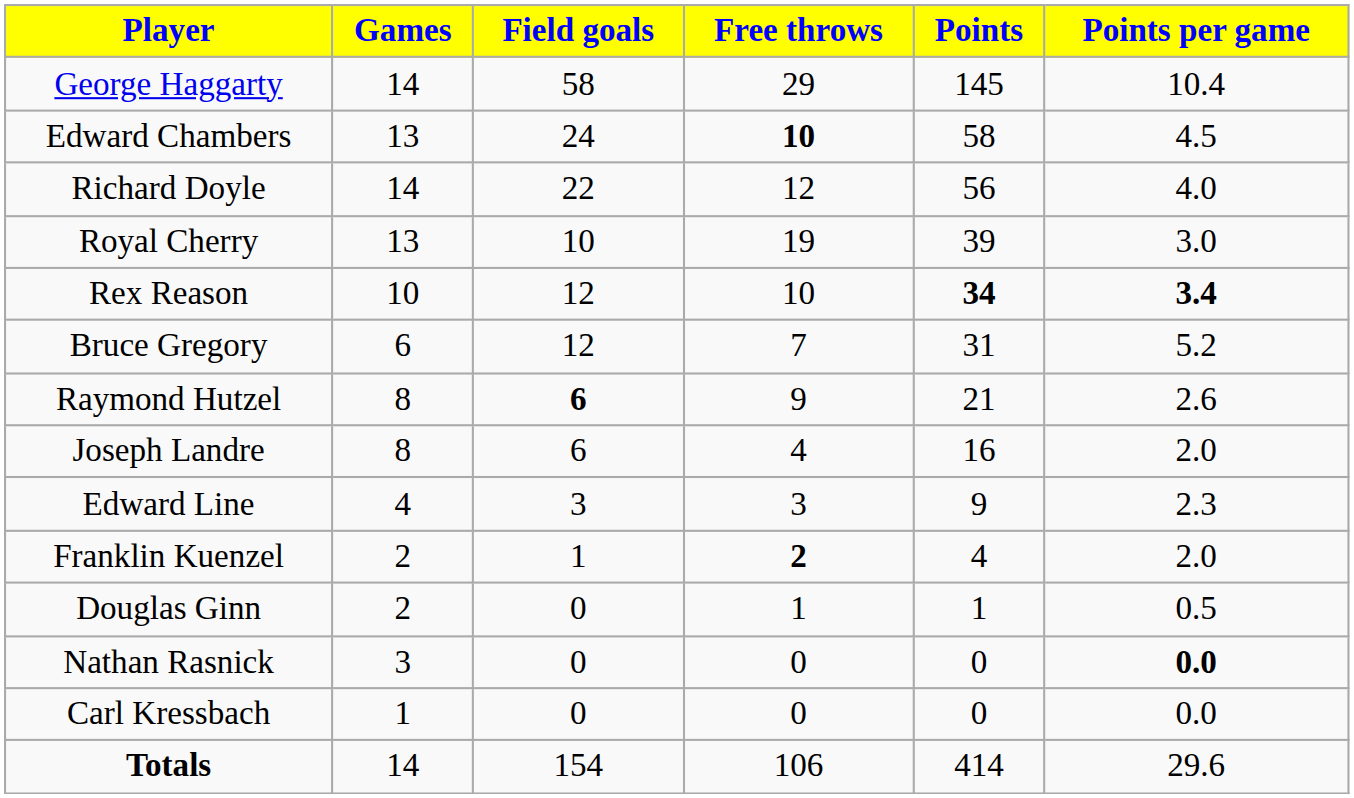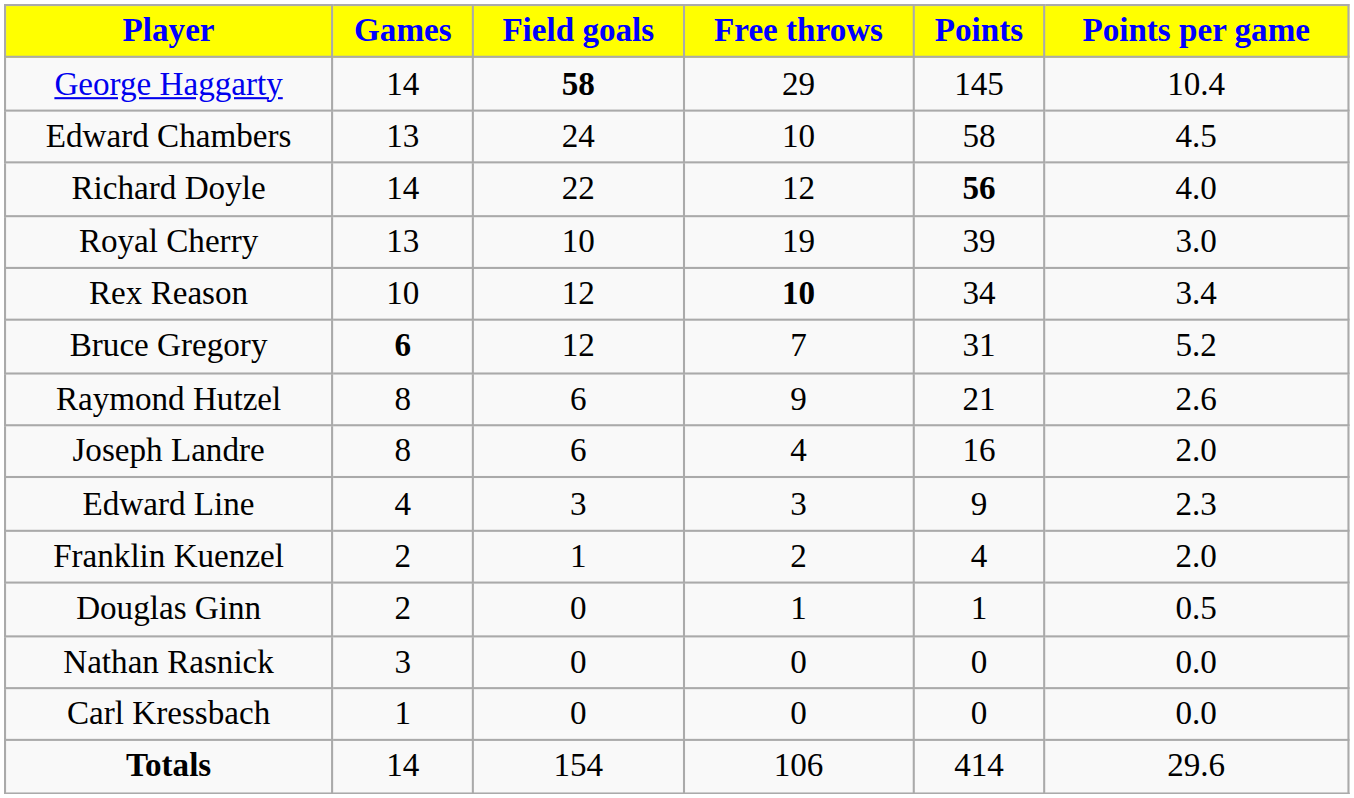(578, 83) normal -> (578, 83) bold
(799, 135) bold -> (799, 135) normal
(979, 188) normal -> (979, 188) bold
(799, 293) normal -> (799, 293) bold
(979, 293) bold -> (979, 293) normal
(1196, 293) bold -> (1196, 293) normal
(403, 345) normal -> (403, 345) bold
(578, 398) bold -> (578, 398) normal
(799, 556) bold -> (799, 556) normal
(1196, 661) bold -> (1196, 661) normal
